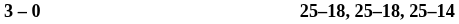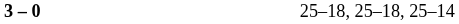(377, 10) bold -> (377, 10) normal
